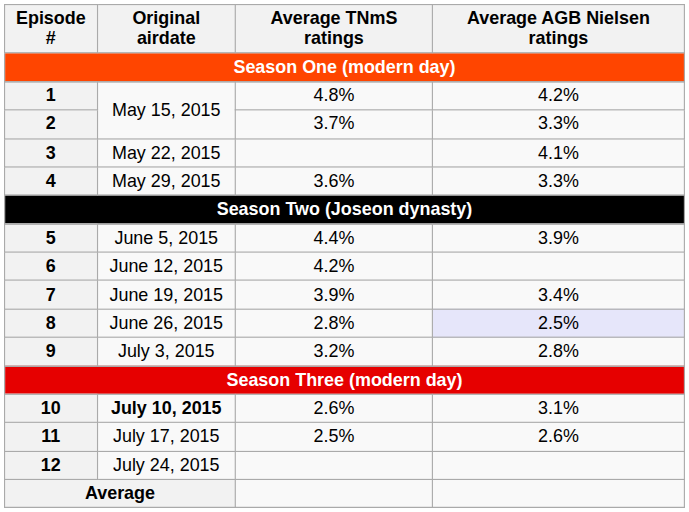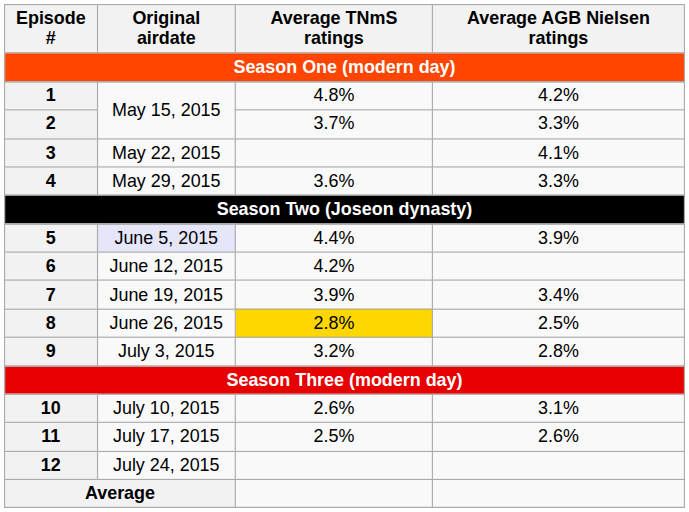(166, 237) no background -> (166, 237) lavender background
(334, 323) no background -> (334, 323) gold background
(558, 323) lavender background -> (558, 323) no background
(166, 408) bold -> (166, 408) normal
